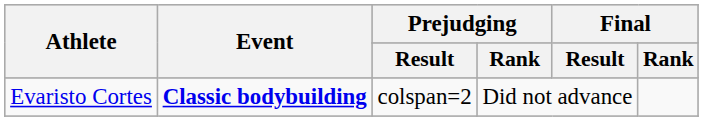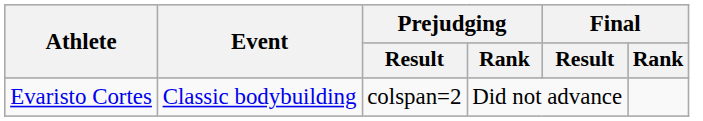(265, 97) bold -> (260, 97) normal
